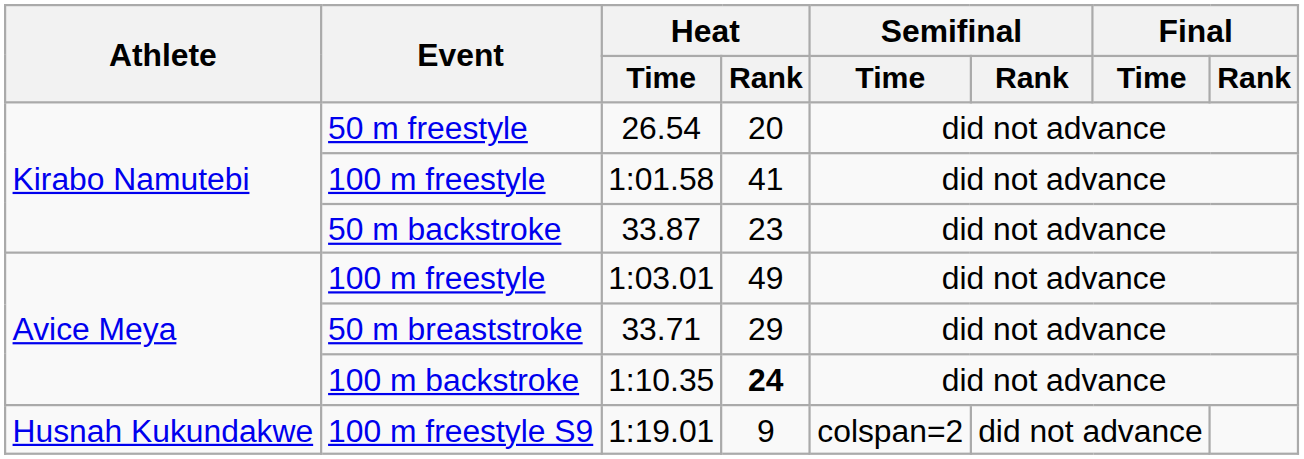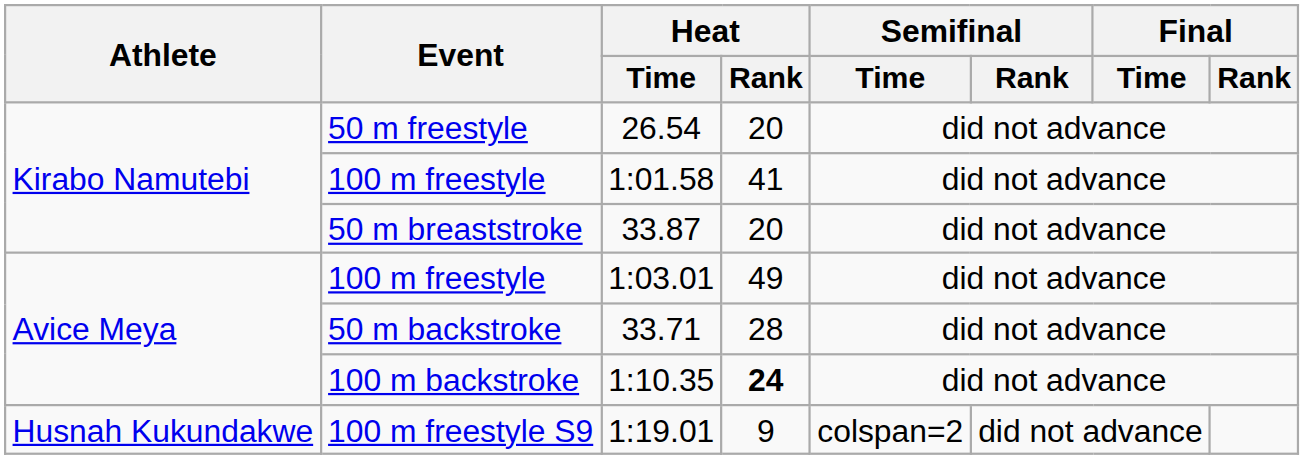(445, 229) 50 m backstroke -> (455, 229) 50 m breaststroke
(766, 229) 23 -> (766, 229) 20
(455, 329) 50 m breaststroke -> (445, 329) 50 m backstroke
(766, 329) 29 -> (766, 329) 28
